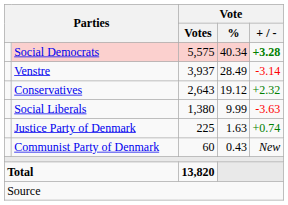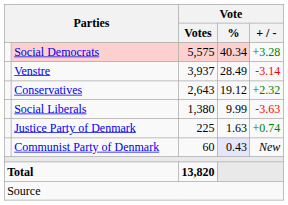(266, 52) bold -> (266, 52) normal
(236, 147) no background -> (236, 147) lavender background
